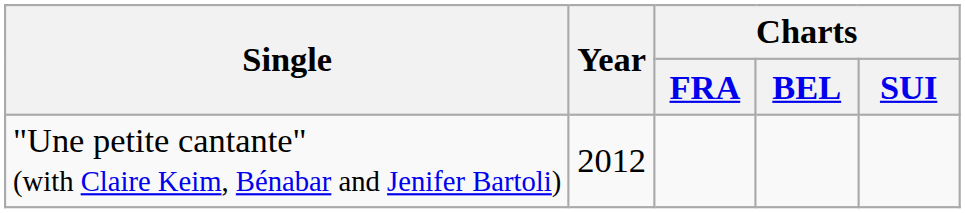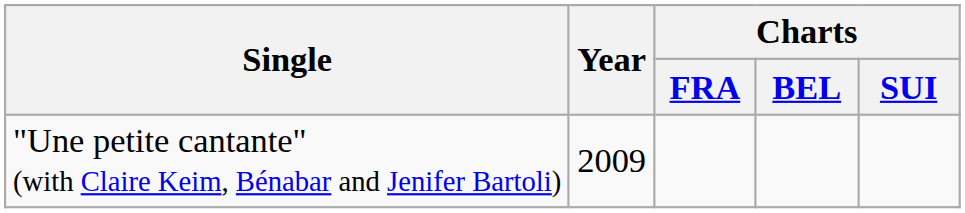(612, 160) 2012 -> (612, 160) 2009
